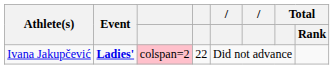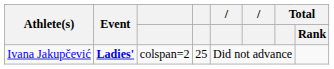(165, 54) pink background -> (165, 54) no background
(201, 54) 22 -> (201, 54) 25
